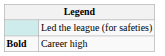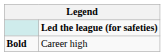(97, 28) normal -> (99, 28) bold
